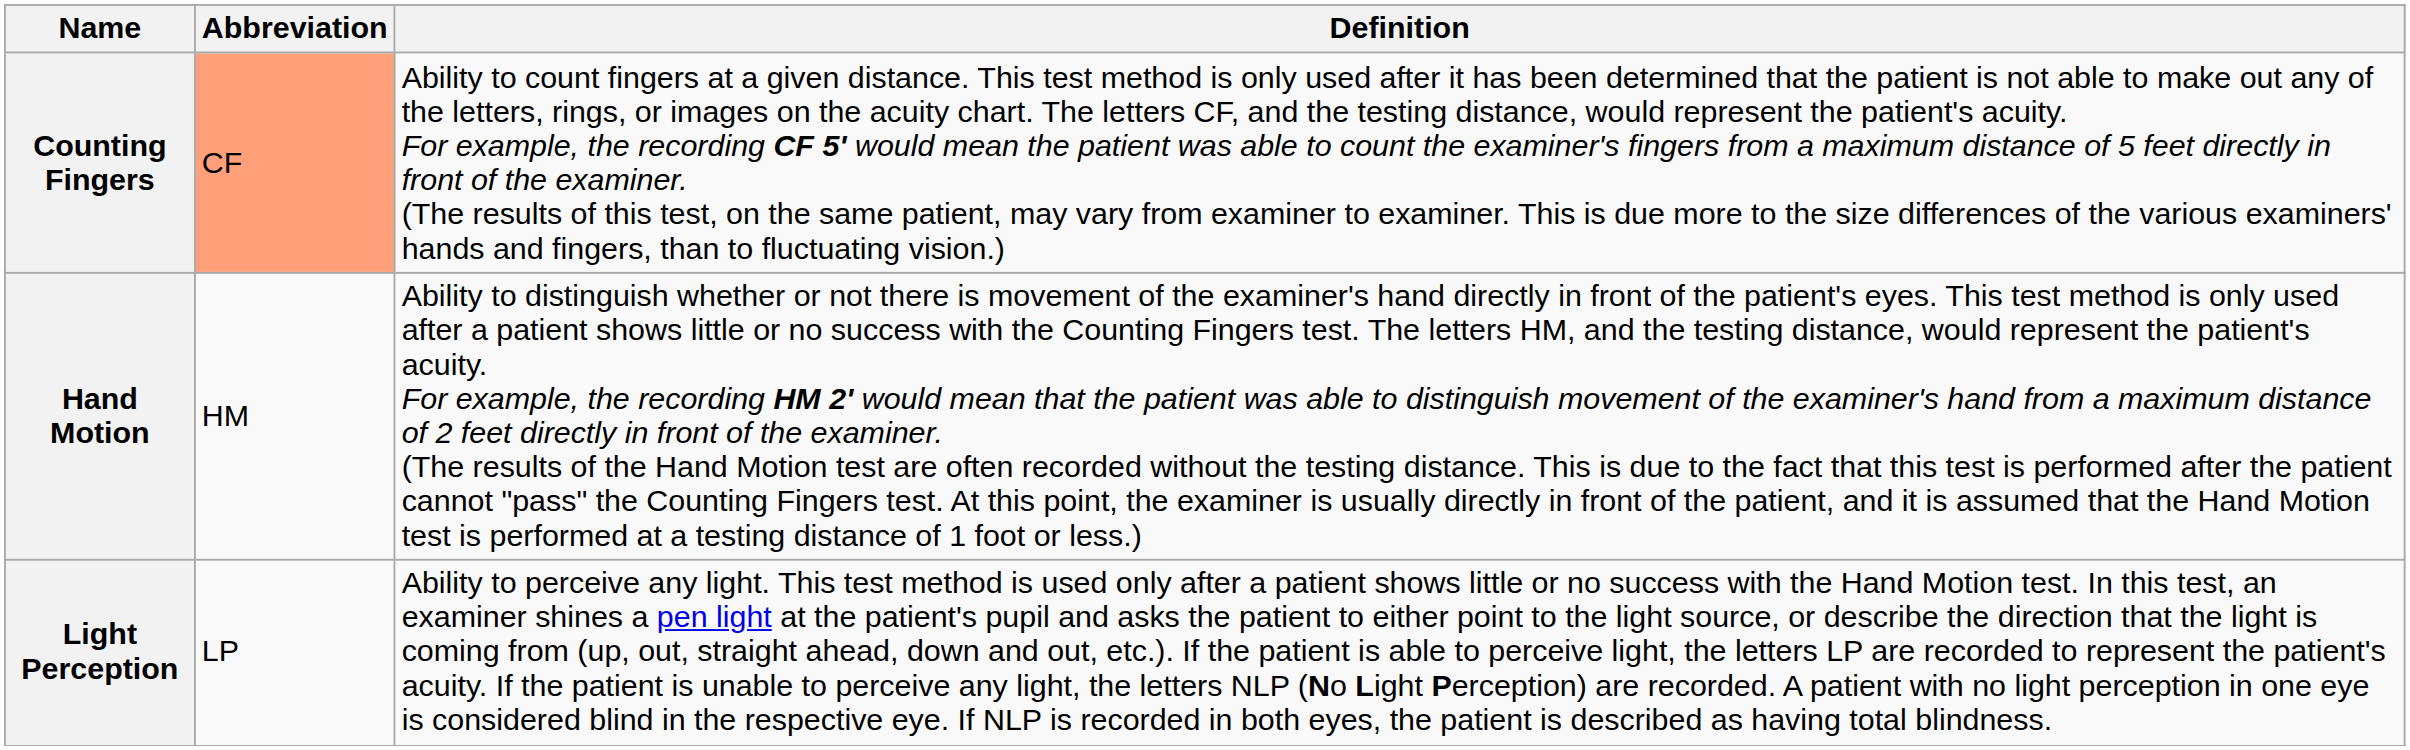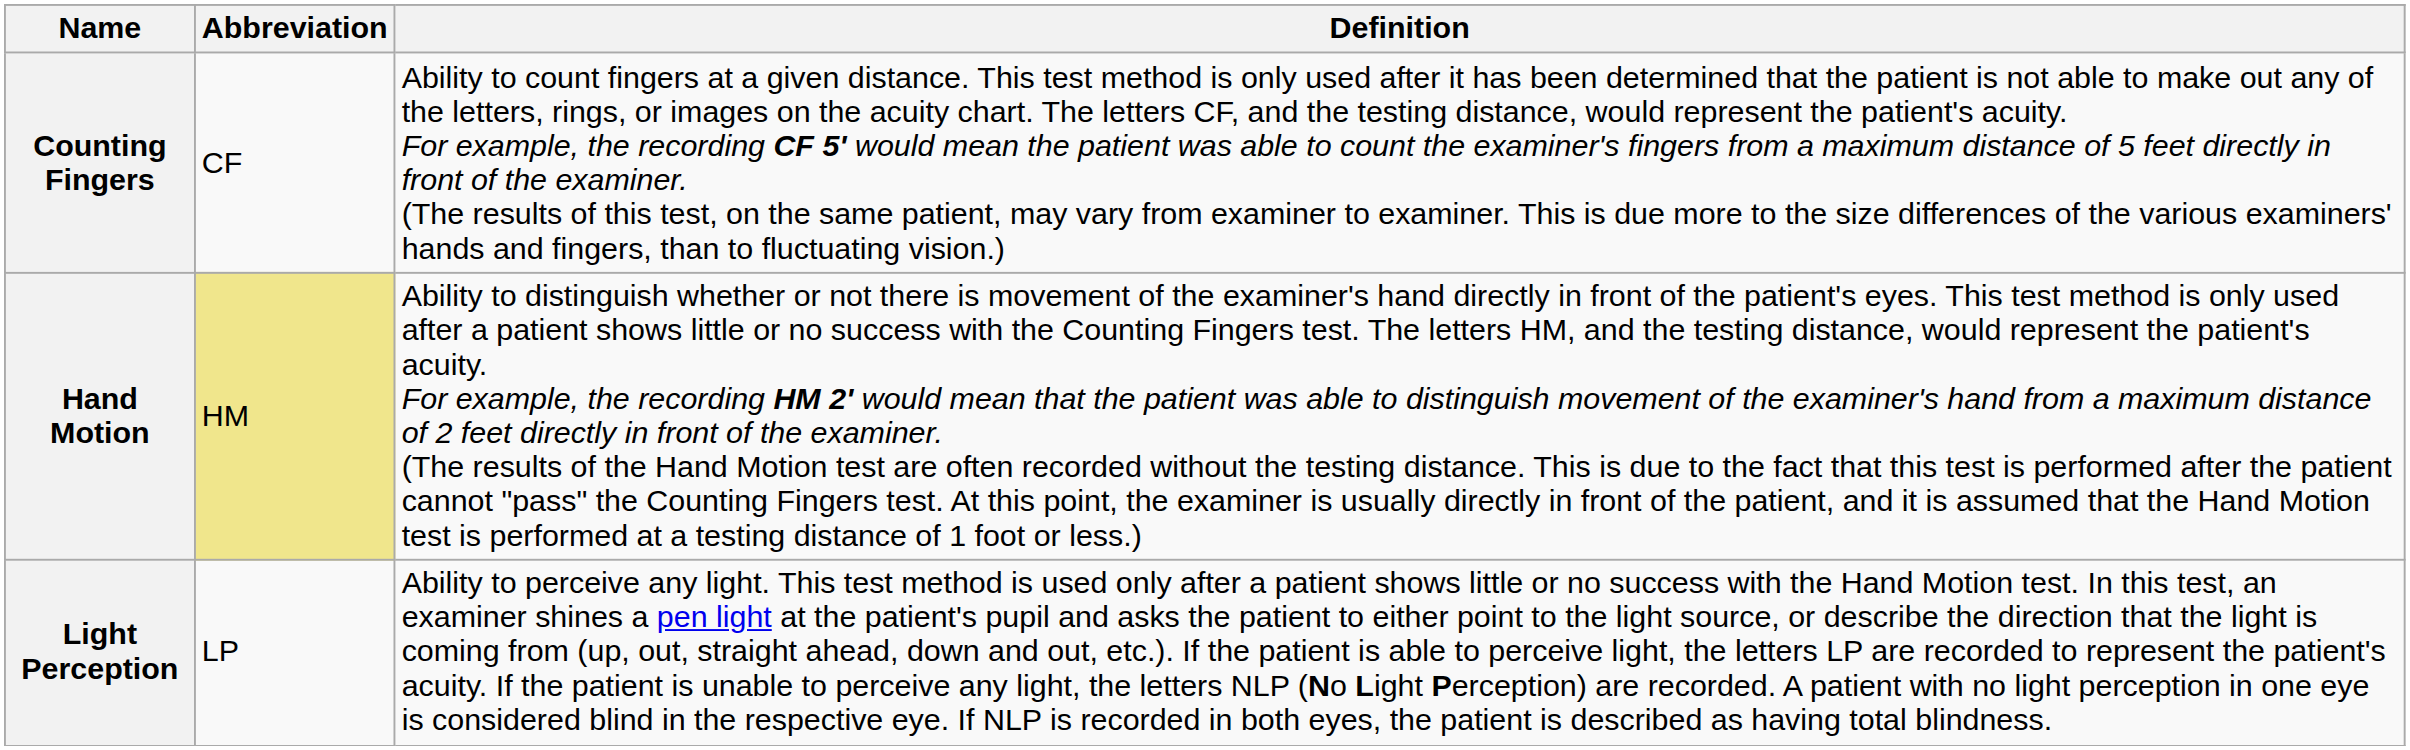(222, 162) lightsalmon background -> (222, 162) no background
(225, 415) no background -> (225, 415) khaki background
